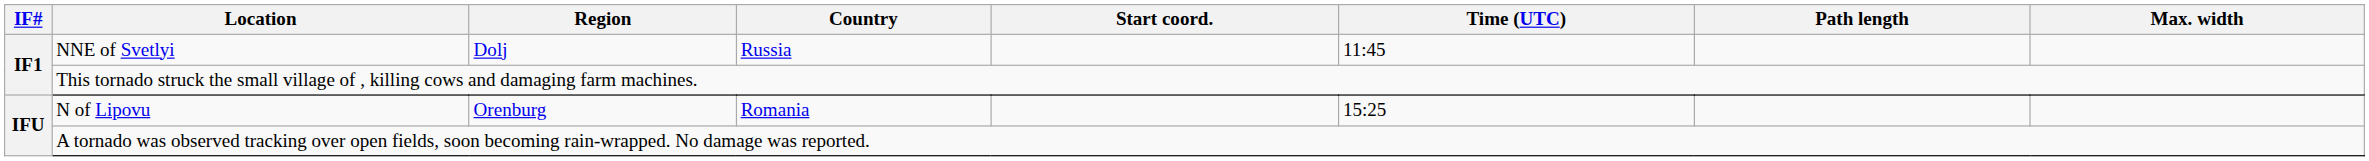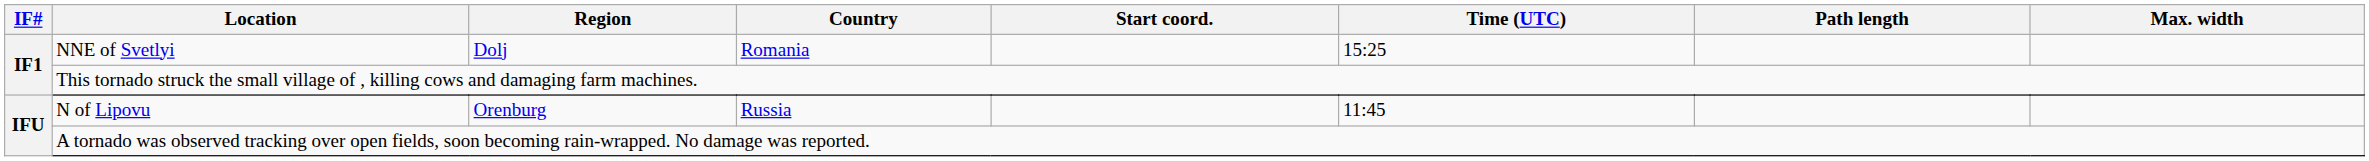(766, 49) Russia -> (775, 49) Romania
(1364, 49) 11:45 -> (1365, 49) 15:25
(775, 110) Romania -> (766, 110) Russia
(1365, 110) 15:25 -> (1364, 110) 11:45
